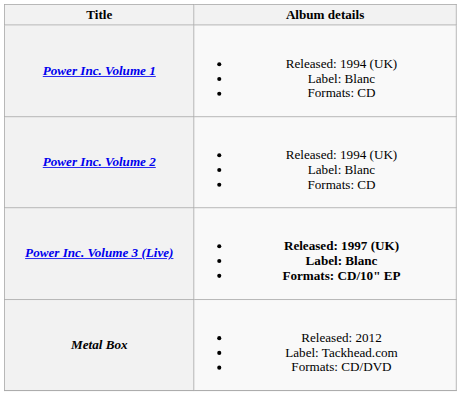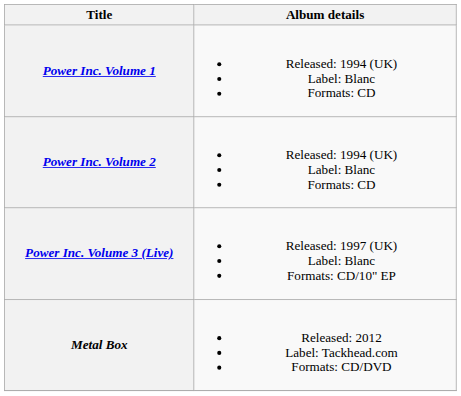(325, 261) bold -> (325, 261) normal
